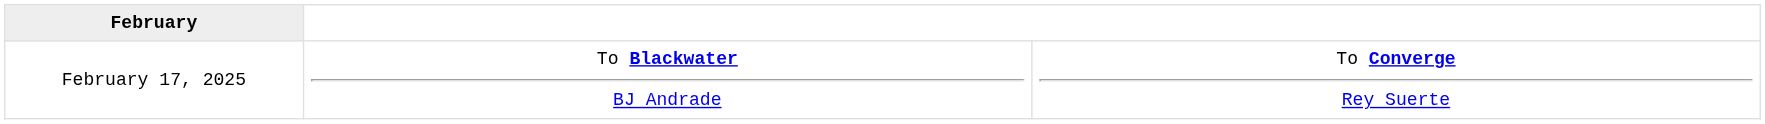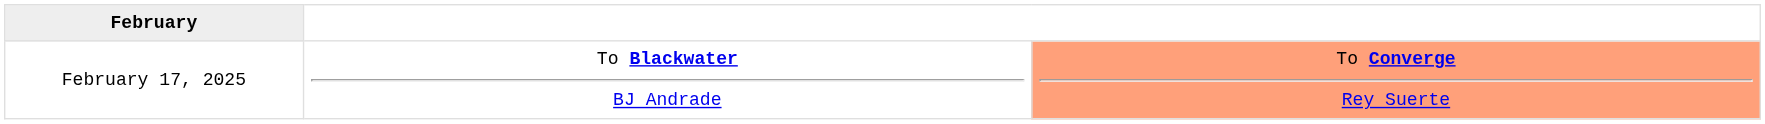(1396, 80) no background -> (1396, 80) lightsalmon background
